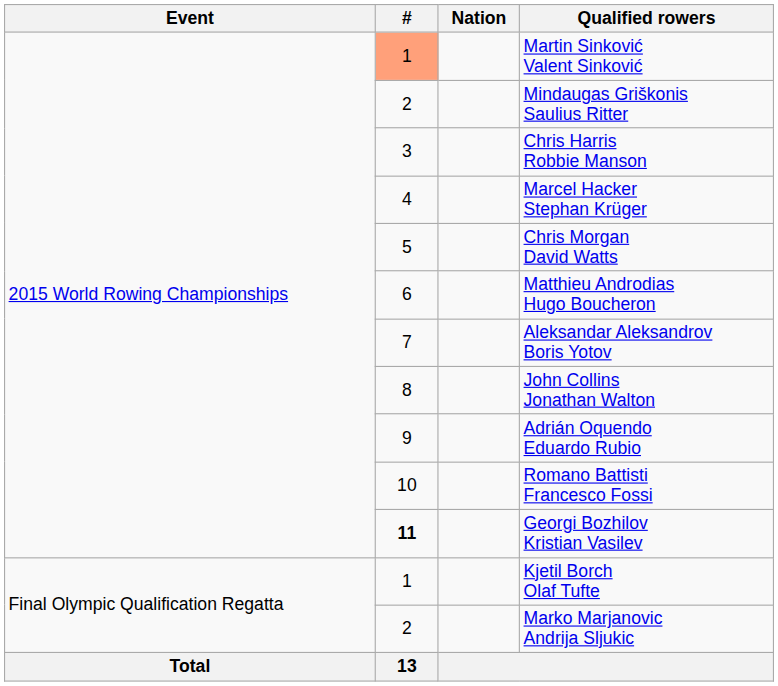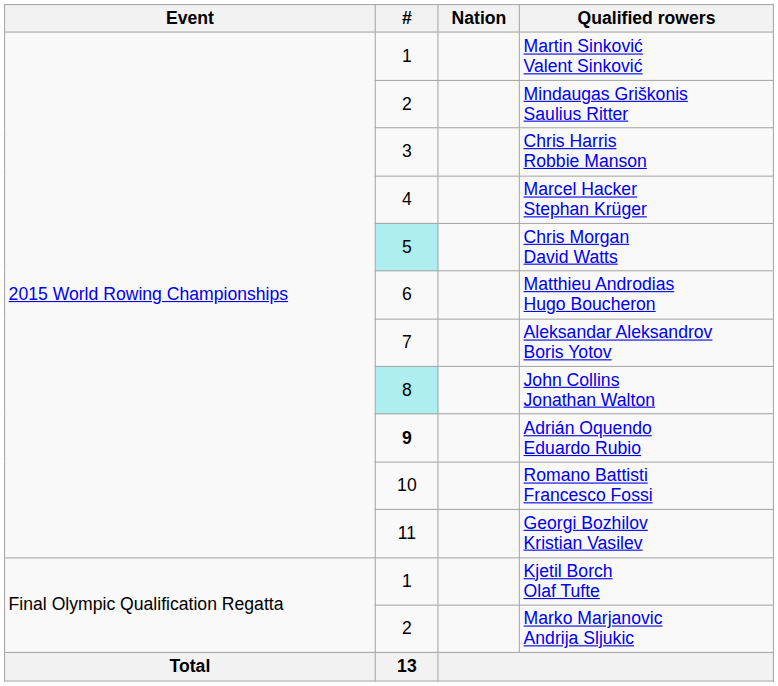(407, 56) lightsalmon background -> (407, 56) no background
(407, 247) no background -> (407, 247) paleturquoise background
(407, 390) no background -> (407, 390) paleturquoise background
(407, 437) normal -> (407, 437) bold
(407, 533) bold -> (407, 533) normal
